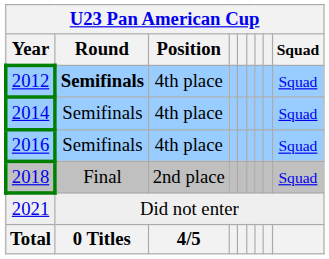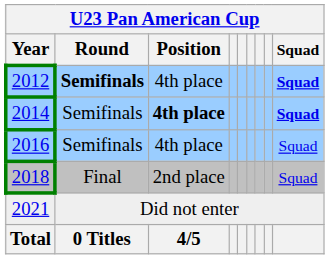(298, 82) normal -> (298, 81) bold
(189, 113) normal -> (189, 113) bold
(298, 114) normal -> (298, 113) bold
